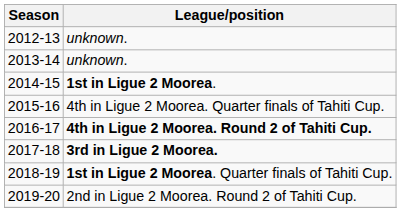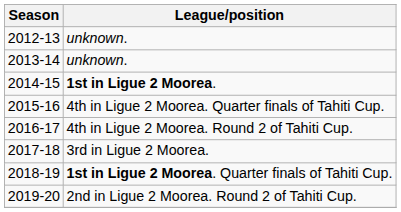(219, 128) bold -> (210, 128) normal
(142, 151) bold -> (138, 151) normal
